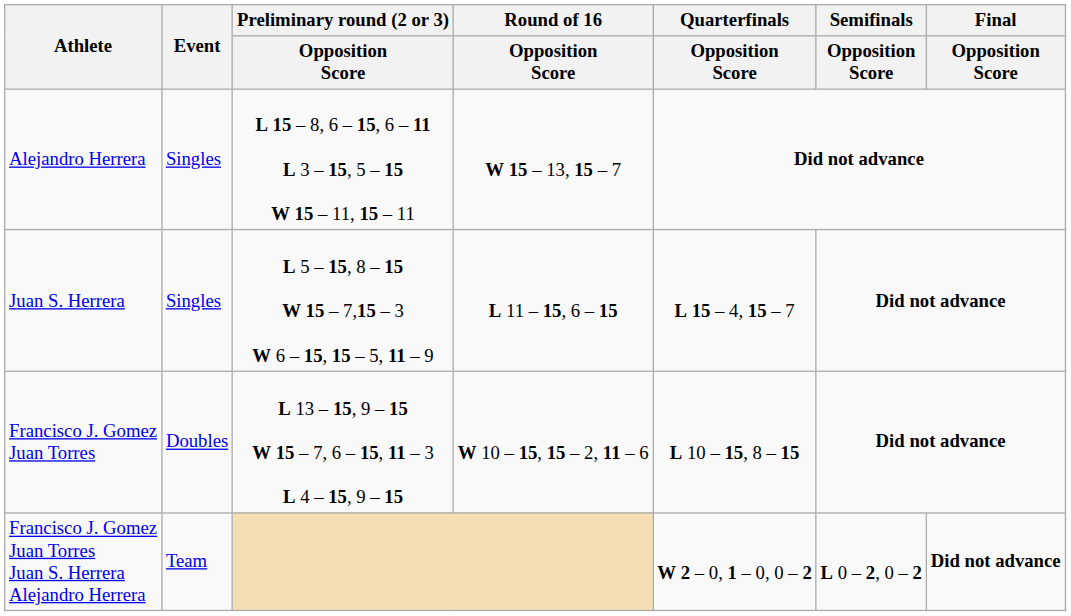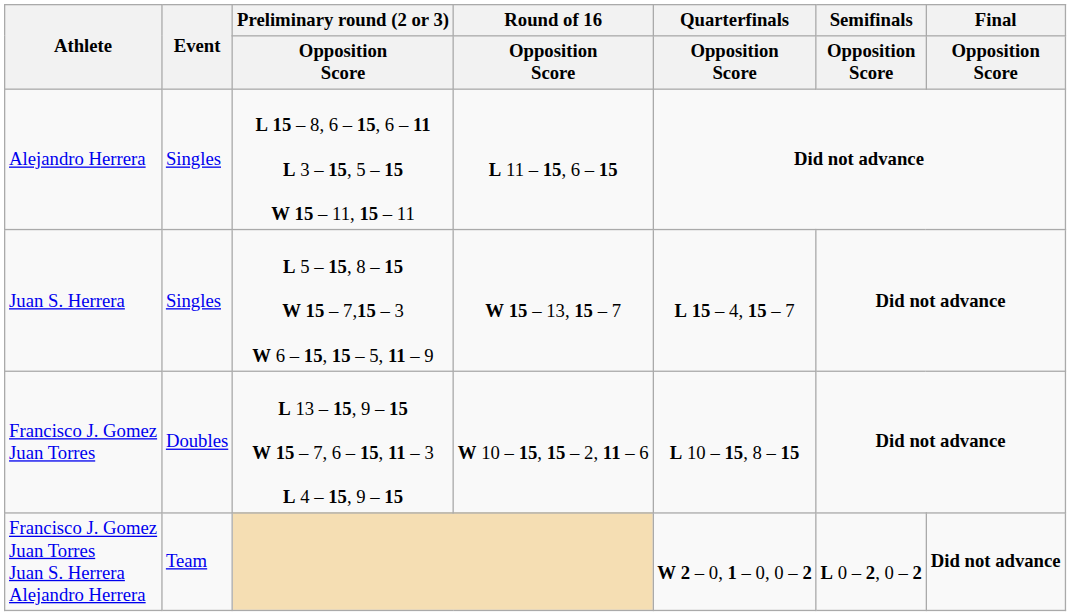(553, 170) W 15 – 13, 15 – 7 -> (553, 170) L 11 – 15, 6 – 15
(553, 311) L 11 – 15, 6 – 15 -> (553, 311) W 15 – 13, 15 – 7
